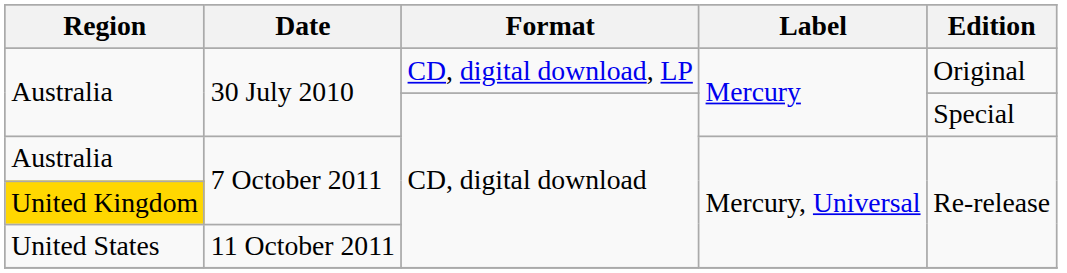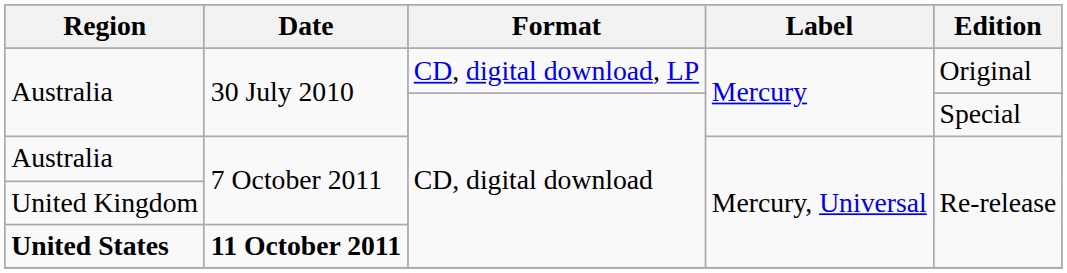(105, 202) gold background -> (105, 202) no background
(85, 245) normal -> (90, 245) bold
(303, 245) normal -> (306, 245) bold
